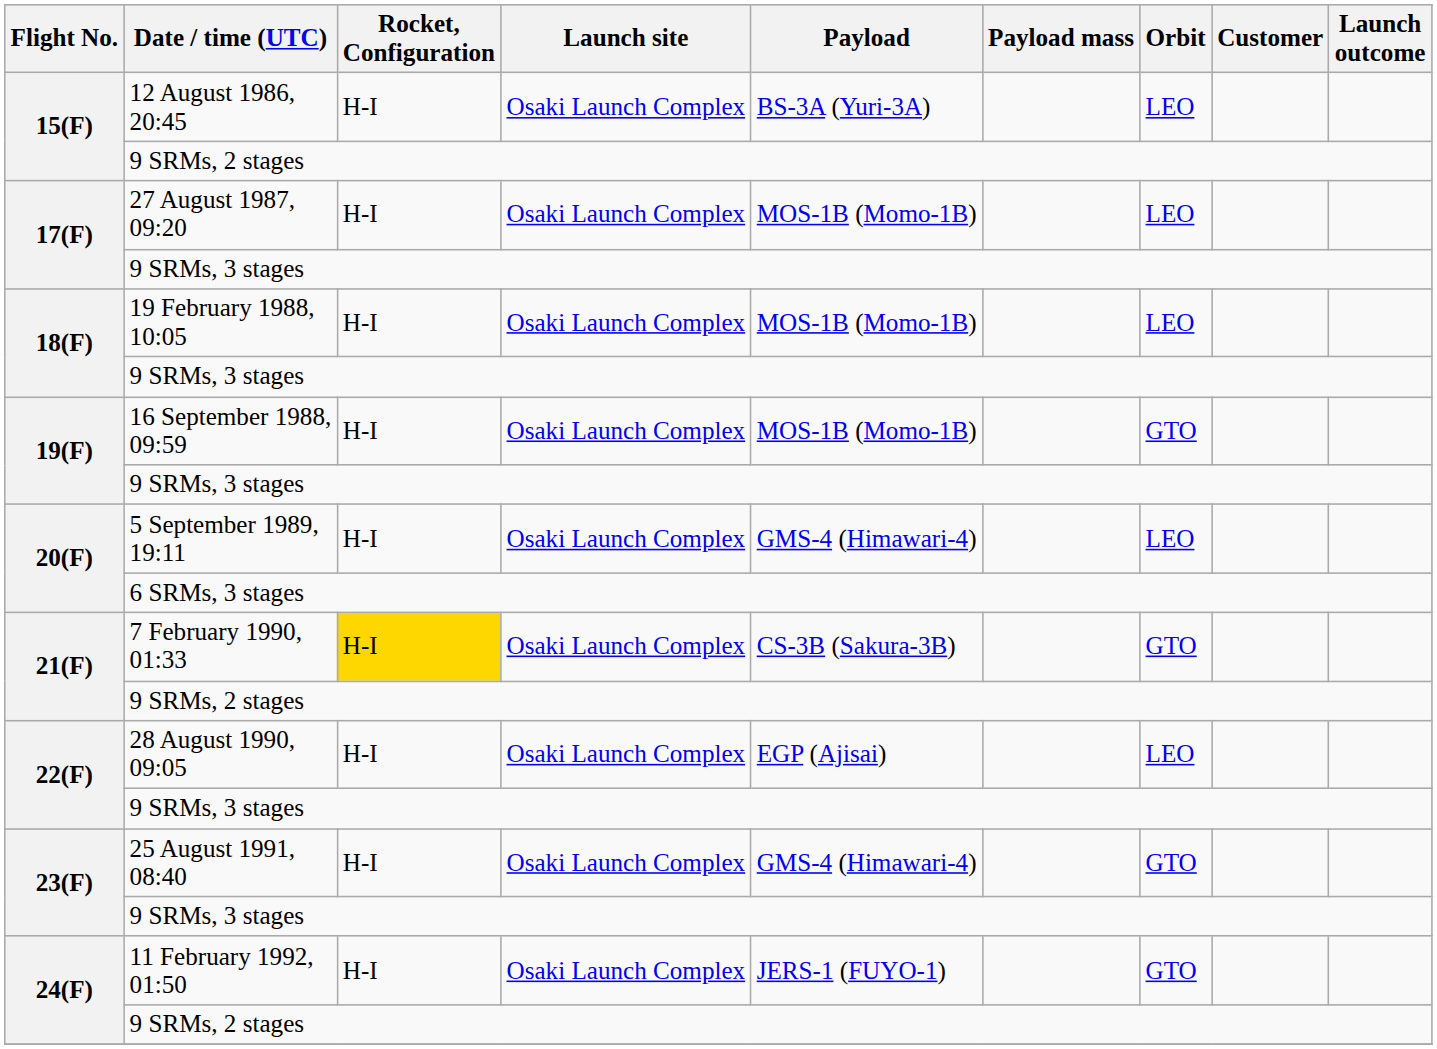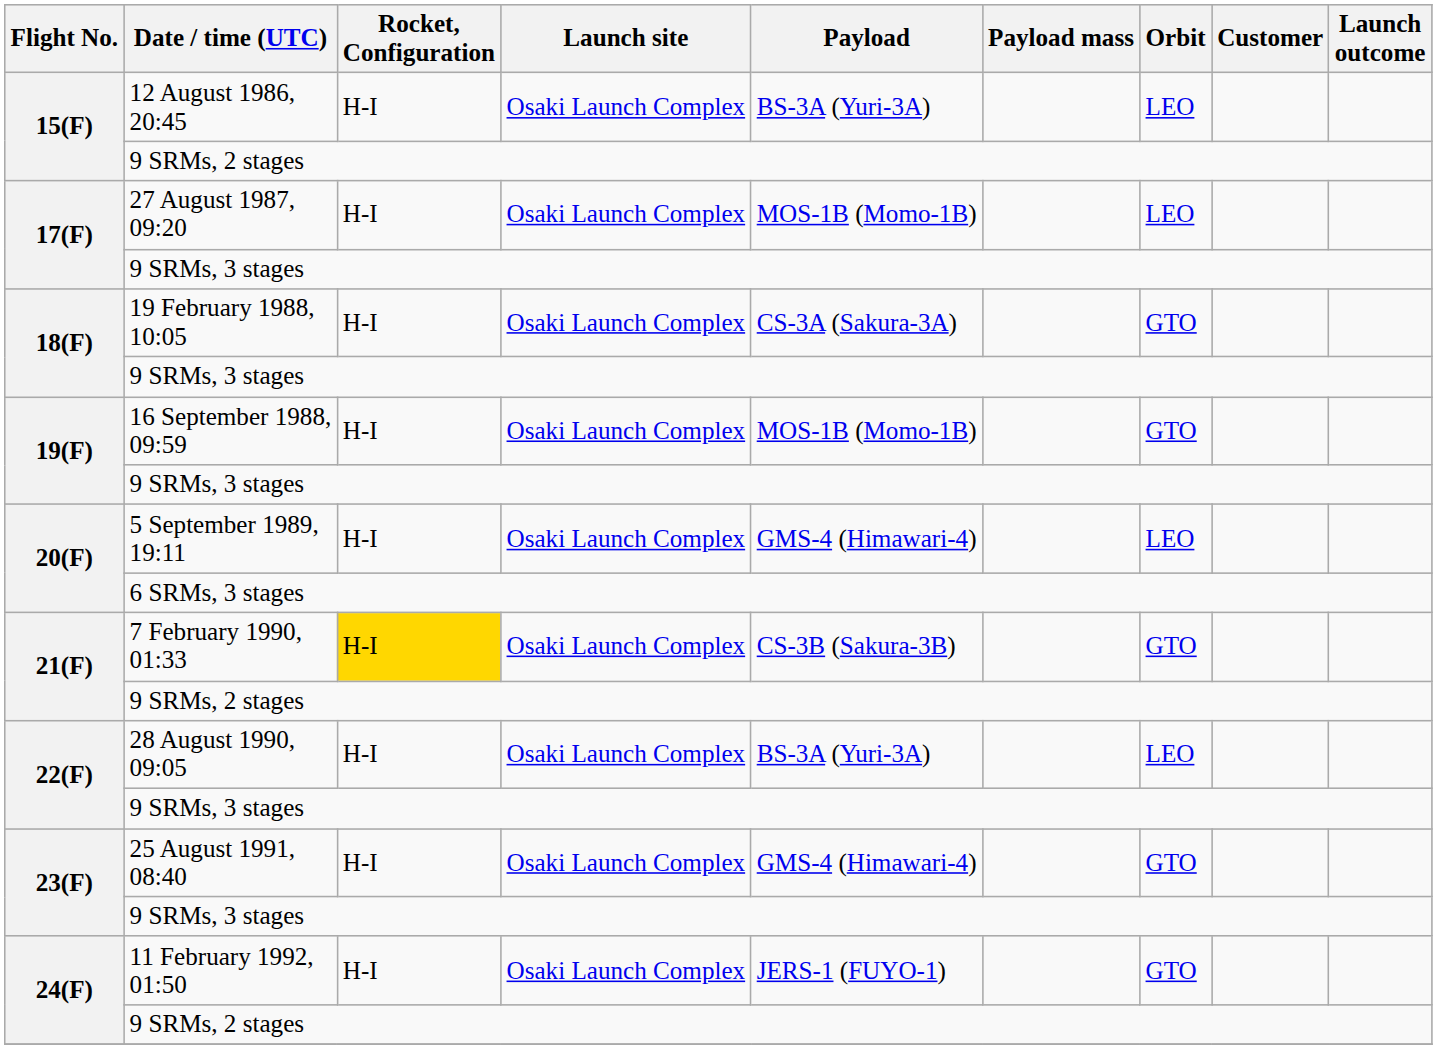(867, 322) MOS-1B (Momo-1B) -> (857, 322) CS-3A (Sakura-3A)
(1170, 322) LEO -> (1171, 322) GTO
(821, 754) EGP (Ajisai) -> (844, 754) BS-3A (Yuri-3A)
